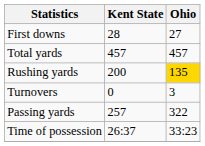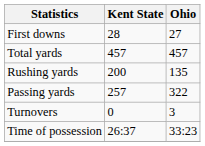(178, 72) gold background -> (178, 72) no background
rows swapped: (41, 111) <-> (32, 92)
